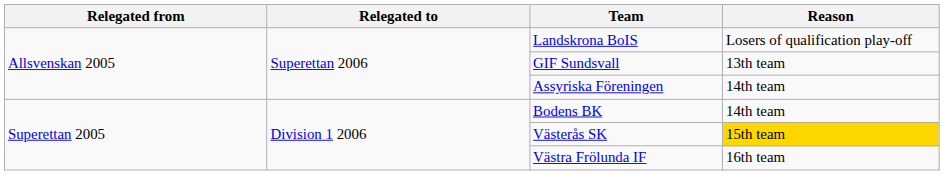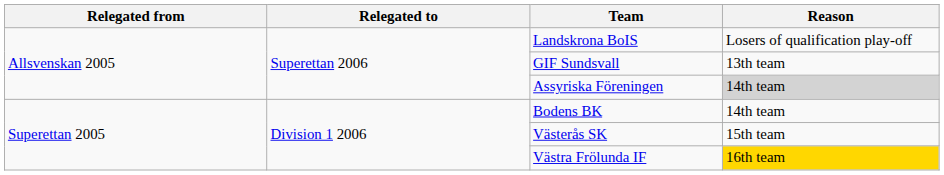(756, 87) no background -> (756, 87) lightgrey background
(756, 134) gold background -> (756, 134) no background
(756, 157) no background -> (756, 157) gold background
